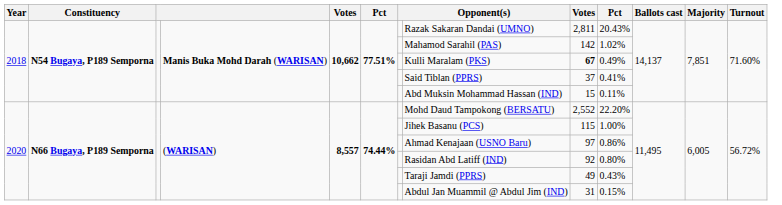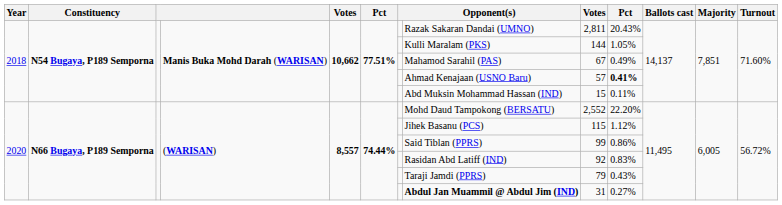(453, 45) Mahamod Sarahil (PAS) -> (447, 45) Kulli Maralam (PKS)
(588, 45) 142 -> (598, 45) 144
(612, 45) 1.02% -> (623, 45) 1.05%
(447, 61) Kulli Maralam (PKS) -> (453, 61) Mahamod Sarahil (PAS)
(590, 61) bold -> (601, 61) normal
(443, 77) Said Tiblan (PPRS) -> (468, 77) Ahmad Kenajaan (USNO Baru)
(590, 77) 37 -> (601, 77) 57
(612, 77) normal -> (624, 77) bold
(612, 126) 1.00% -> (623, 126) 1.12%
(468, 142) Ahmad Kenajaan (USNO Baru) -> (443, 142) Said Tiblan (PPRS)
(590, 142) 97 -> (601, 142) 99
(612, 159) 0.80% -> (623, 159) 0.83%
(590, 175) 49 -> (601, 175) 79
(486, 191) normal -> (491, 191) bold
(612, 191) 0.15% -> (623, 191) 0.27%
